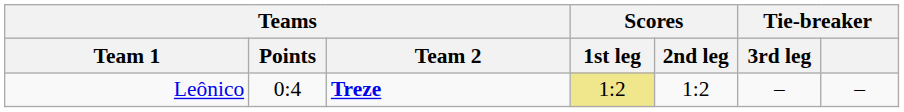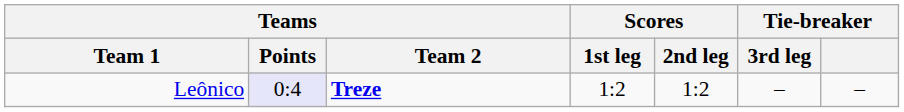(287, 89) no background -> (287, 89) lavender background
(612, 89) khaki background -> (612, 89) no background
